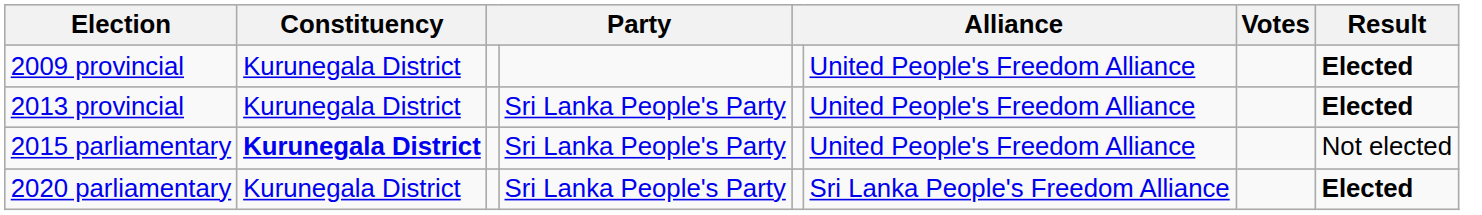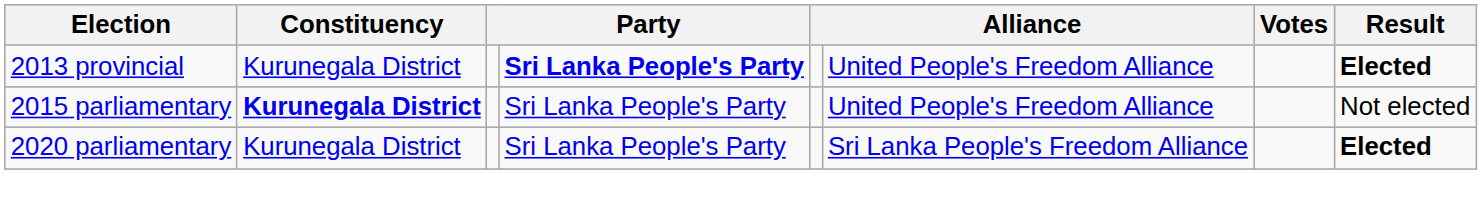- row: (97, 65)
(645, 106) normal -> (654, 65) bold
